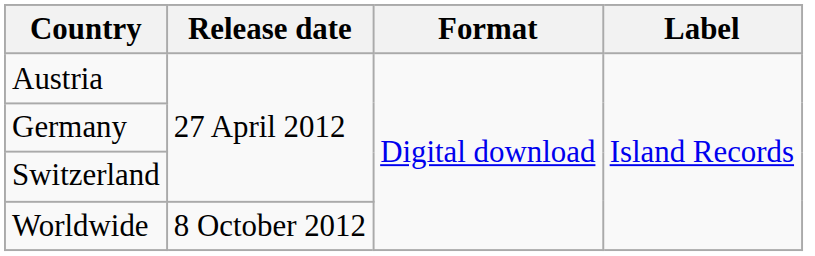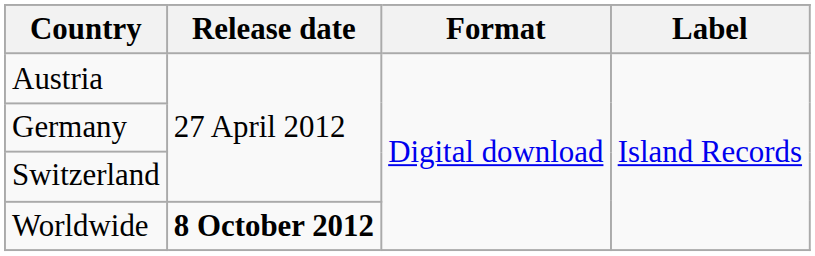(270, 224) normal -> (274, 224) bold
